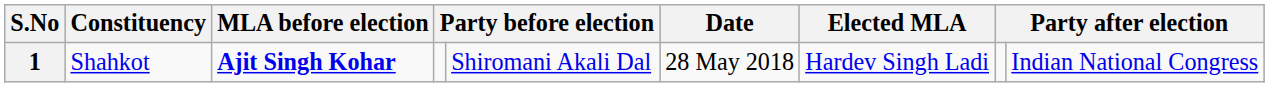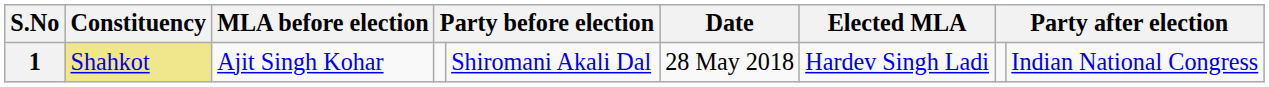(110, 61) no background -> (110, 61) khaki background
(306, 61) bold -> (300, 61) normal
